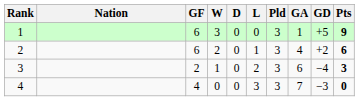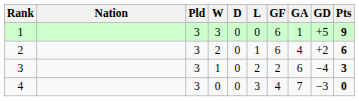columns swapped: (277, 13) <-> (197, 13)
